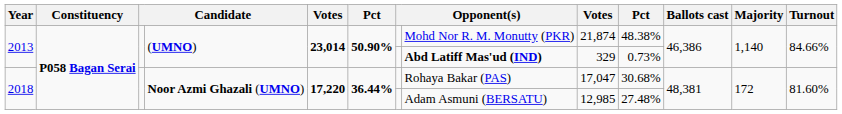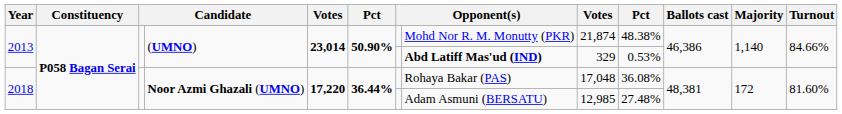(644, 57) 0.73% -> (644, 57) 0.53%
(598, 78) 17,047 -> (598, 78) 17,048
(641, 78) 30.68% -> (641, 78) 36.08%
